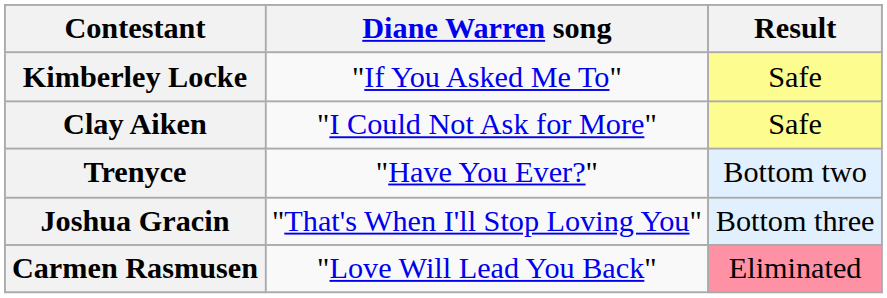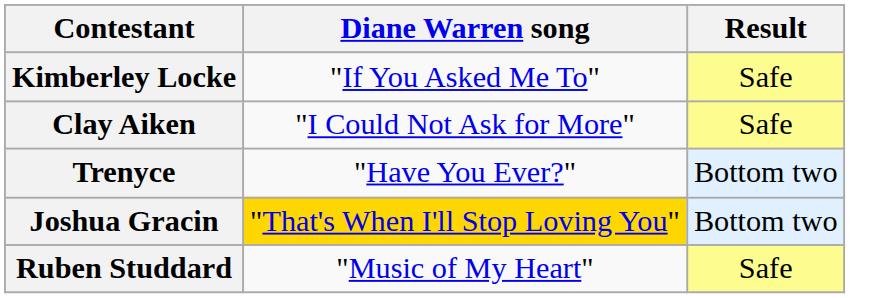(487, 220) no background -> (465, 220) gold background
(795, 220) Bottom three -> (766, 220) Bottom two
- row: (135, 268)
+ row: (124, 268)
